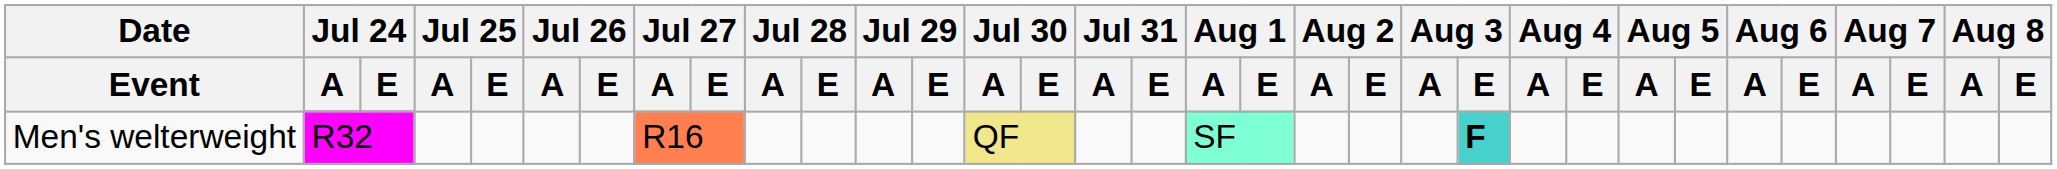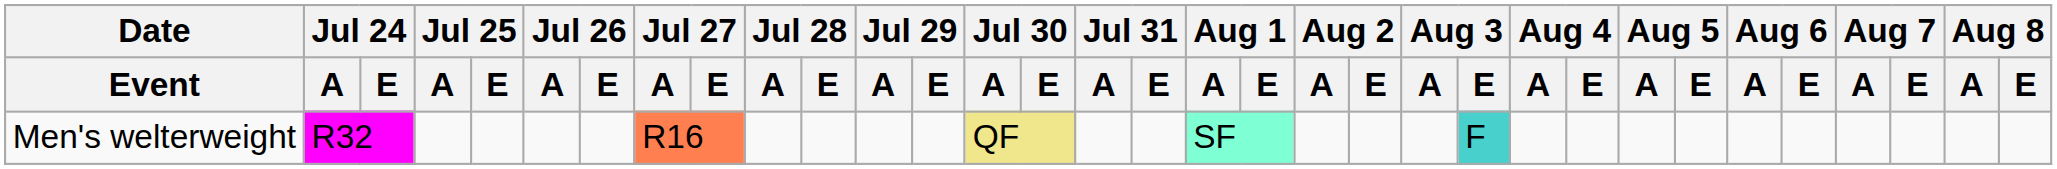(1476, 137) bold -> (1476, 137) normal
